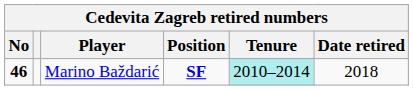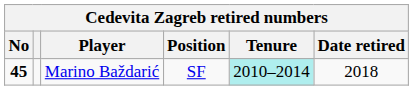(19, 71) 46 -> (19, 71) 45
(196, 71) bold -> (196, 71) normal
